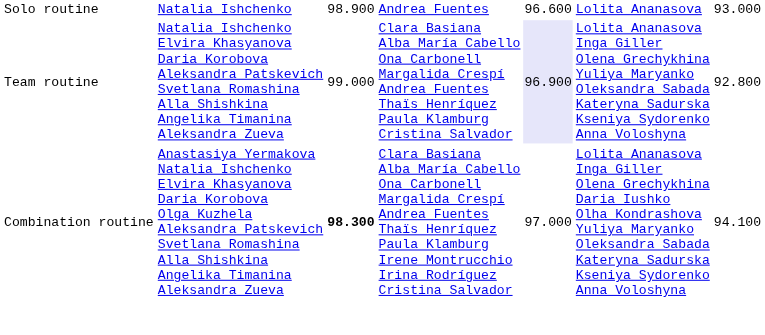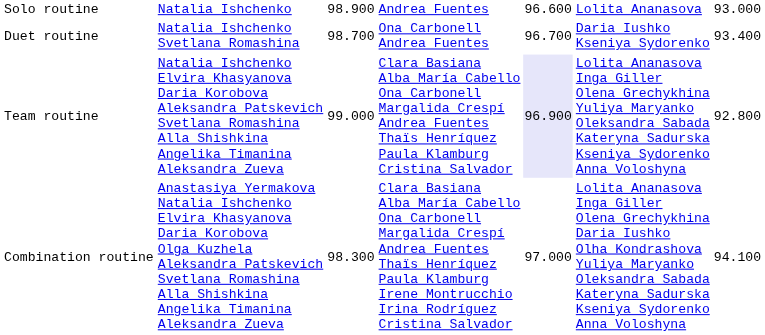+ row: (51, 36)
(351, 222) bold -> (351, 257) normal
